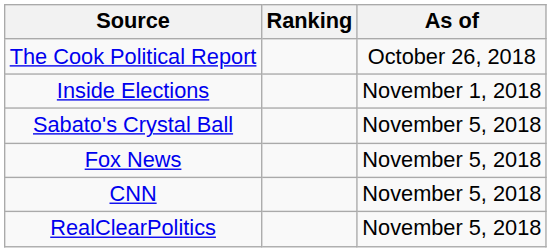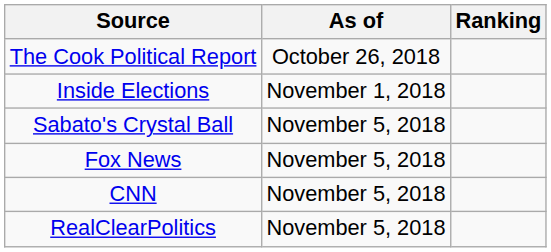columns swapped: (309, 21) <-> (452, 21)
